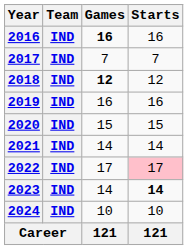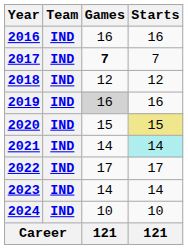(105, 37) bold -> (105, 37) normal
(105, 59) normal -> (105, 59) bold
(105, 81) bold -> (105, 81) normal
(105, 103) no background -> (105, 103) lightgrey background
(155, 125) no background -> (155, 125) khaki background
(155, 146) no background -> (155, 146) paleturquoise background
(155, 168) pink background -> (155, 168) no background
(155, 190) bold -> (155, 190) normal
